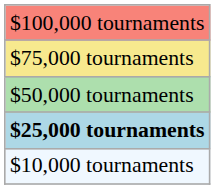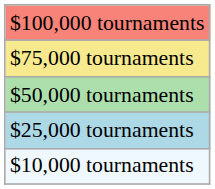(107, 129) bold -> (102, 129) normal
